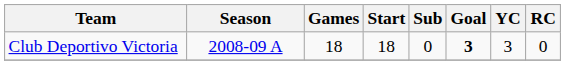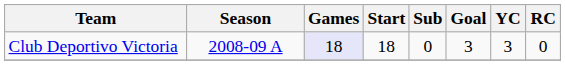(334, 45) no background -> (334, 45) lavender background
(468, 45) bold -> (468, 45) normal
